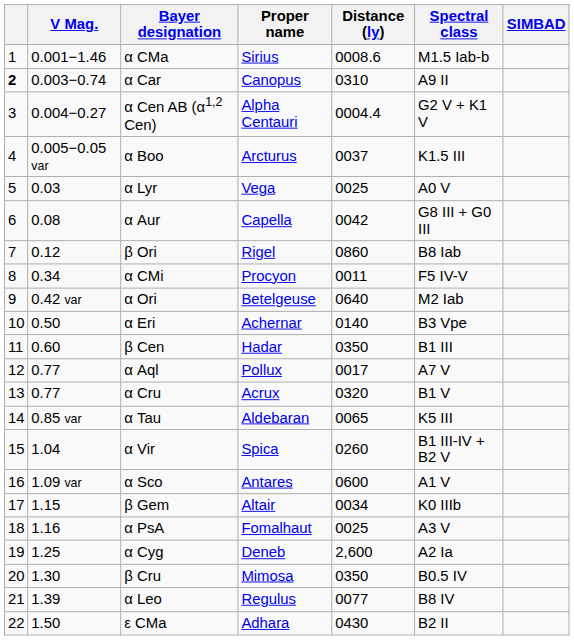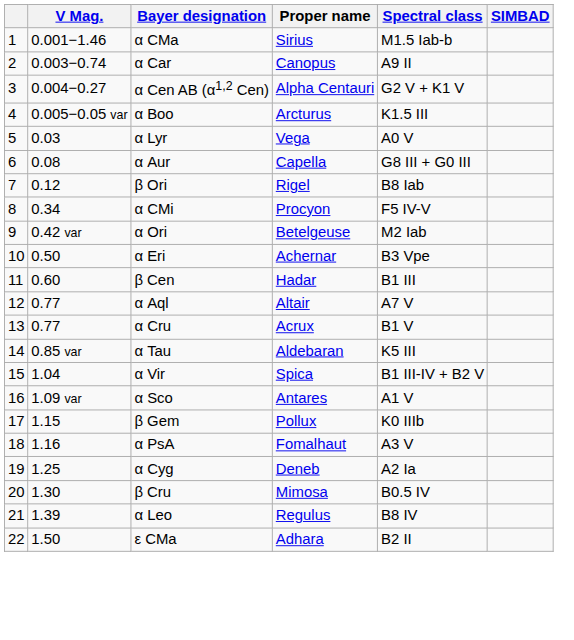- column: (373, 24)
(12, 80) bold -> (12, 63) normal
(262, 370) Pollux -> (293, 303) Altair
(258, 505) Altair -> (296, 421) Pollux
